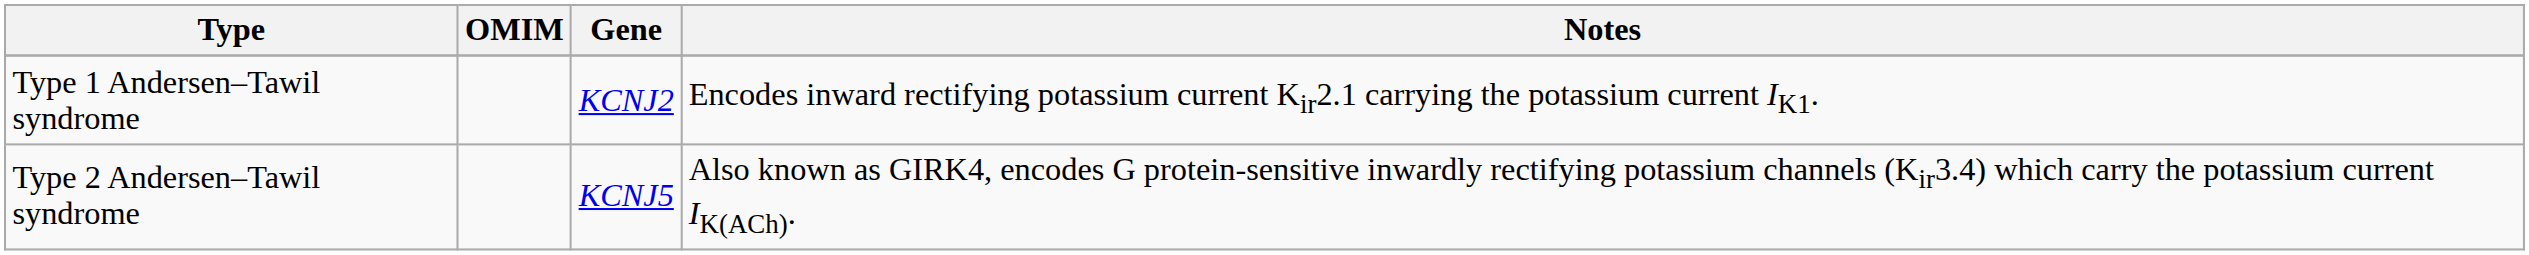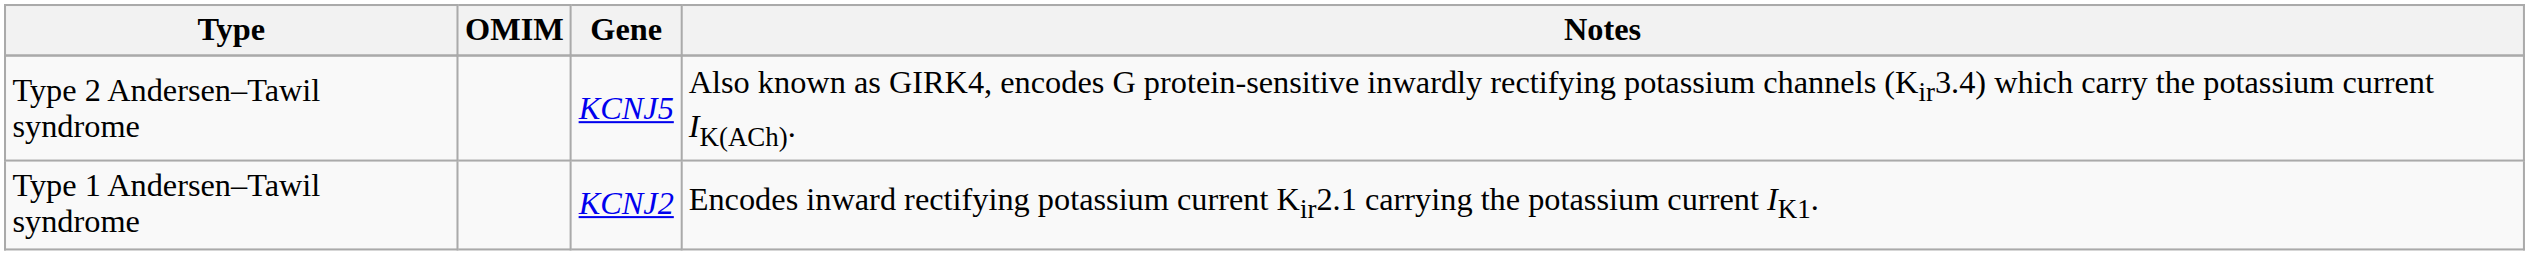rows swapped: (166, 99) <-> (166, 195)
